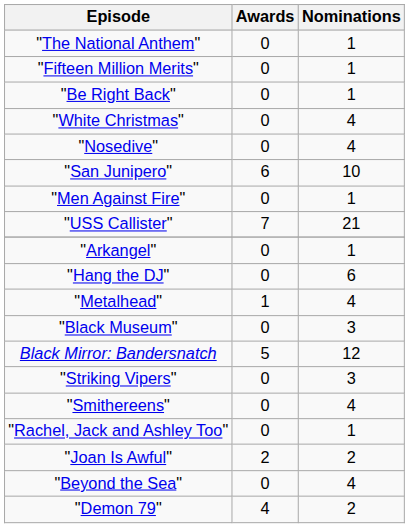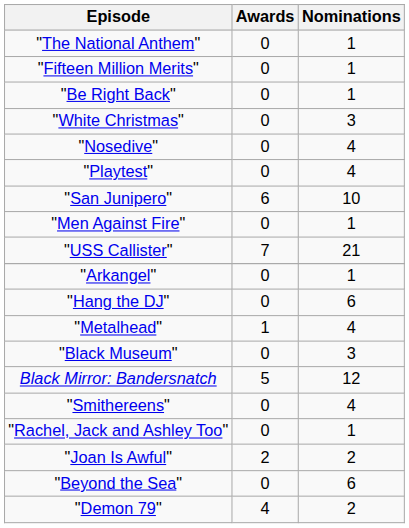(351, 120) 4 -> (351, 120) 3
+ row: (118, 172)
- row: (118, 379)
(351, 483) 4 -> (351, 483) 6
